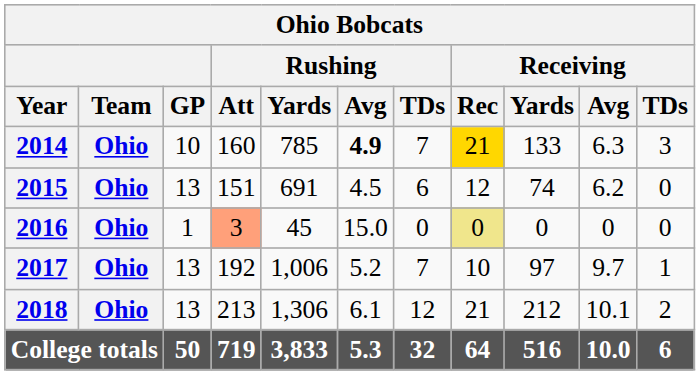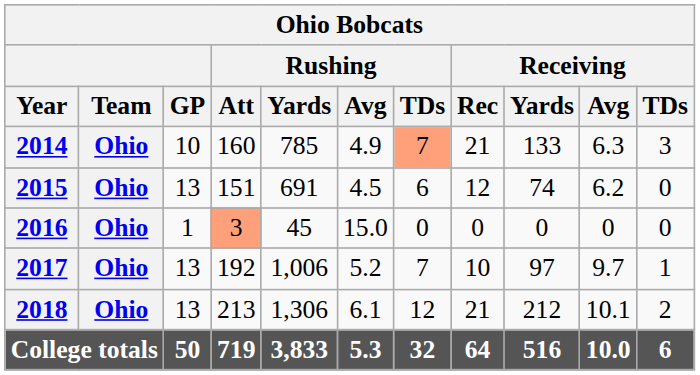(365, 146) bold -> (365, 146) normal
(422, 146) no background -> (422, 146) lightsalmon background
(478, 146) gold background -> (478, 146) no background
(478, 227) khaki background -> (478, 227) no background
